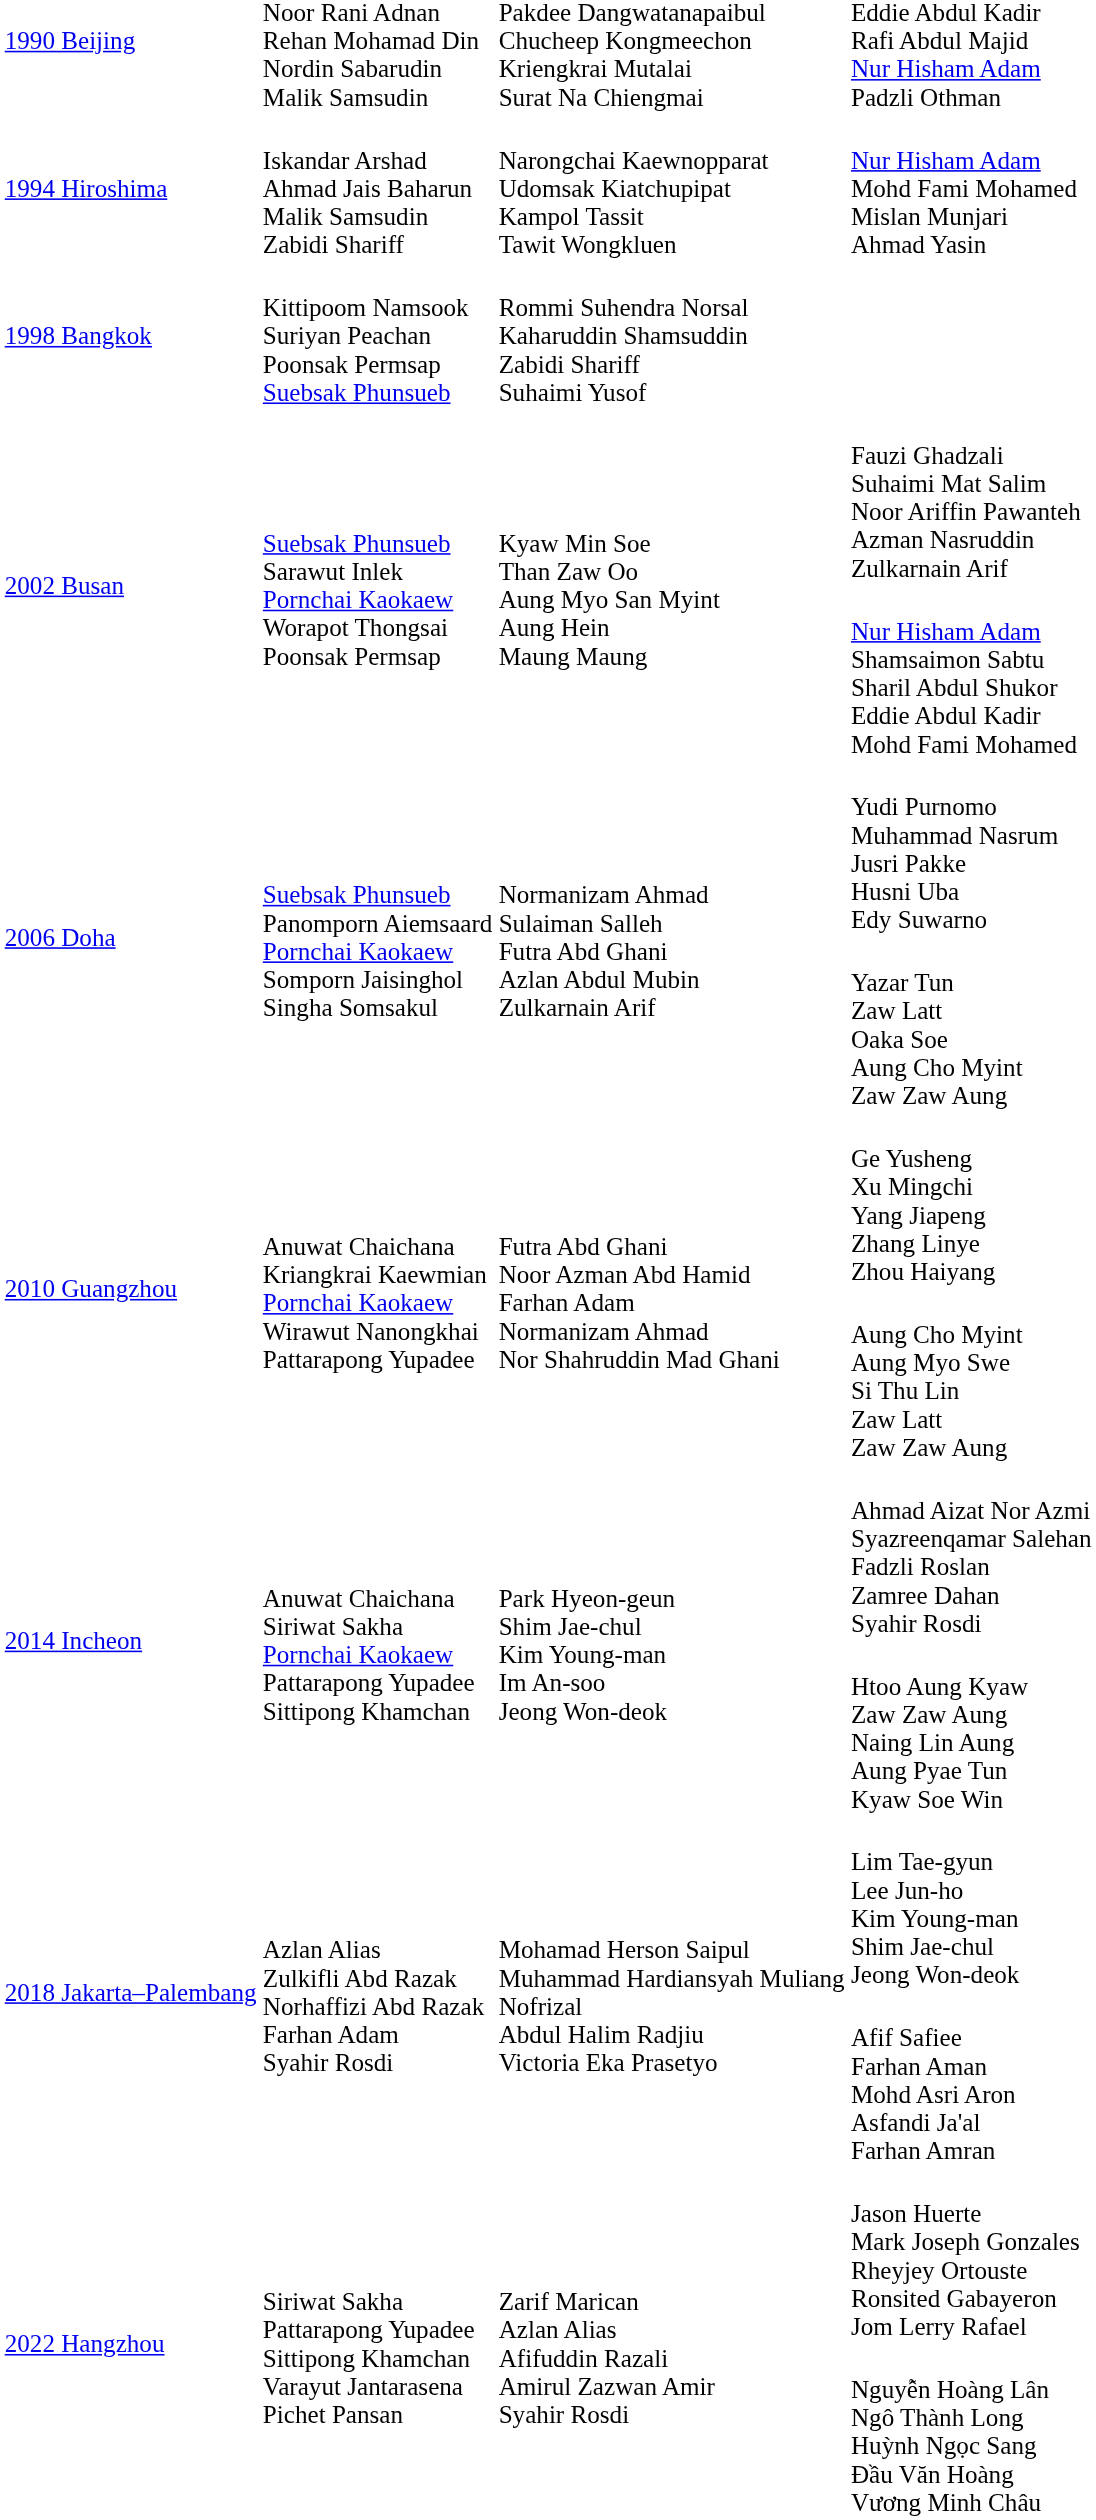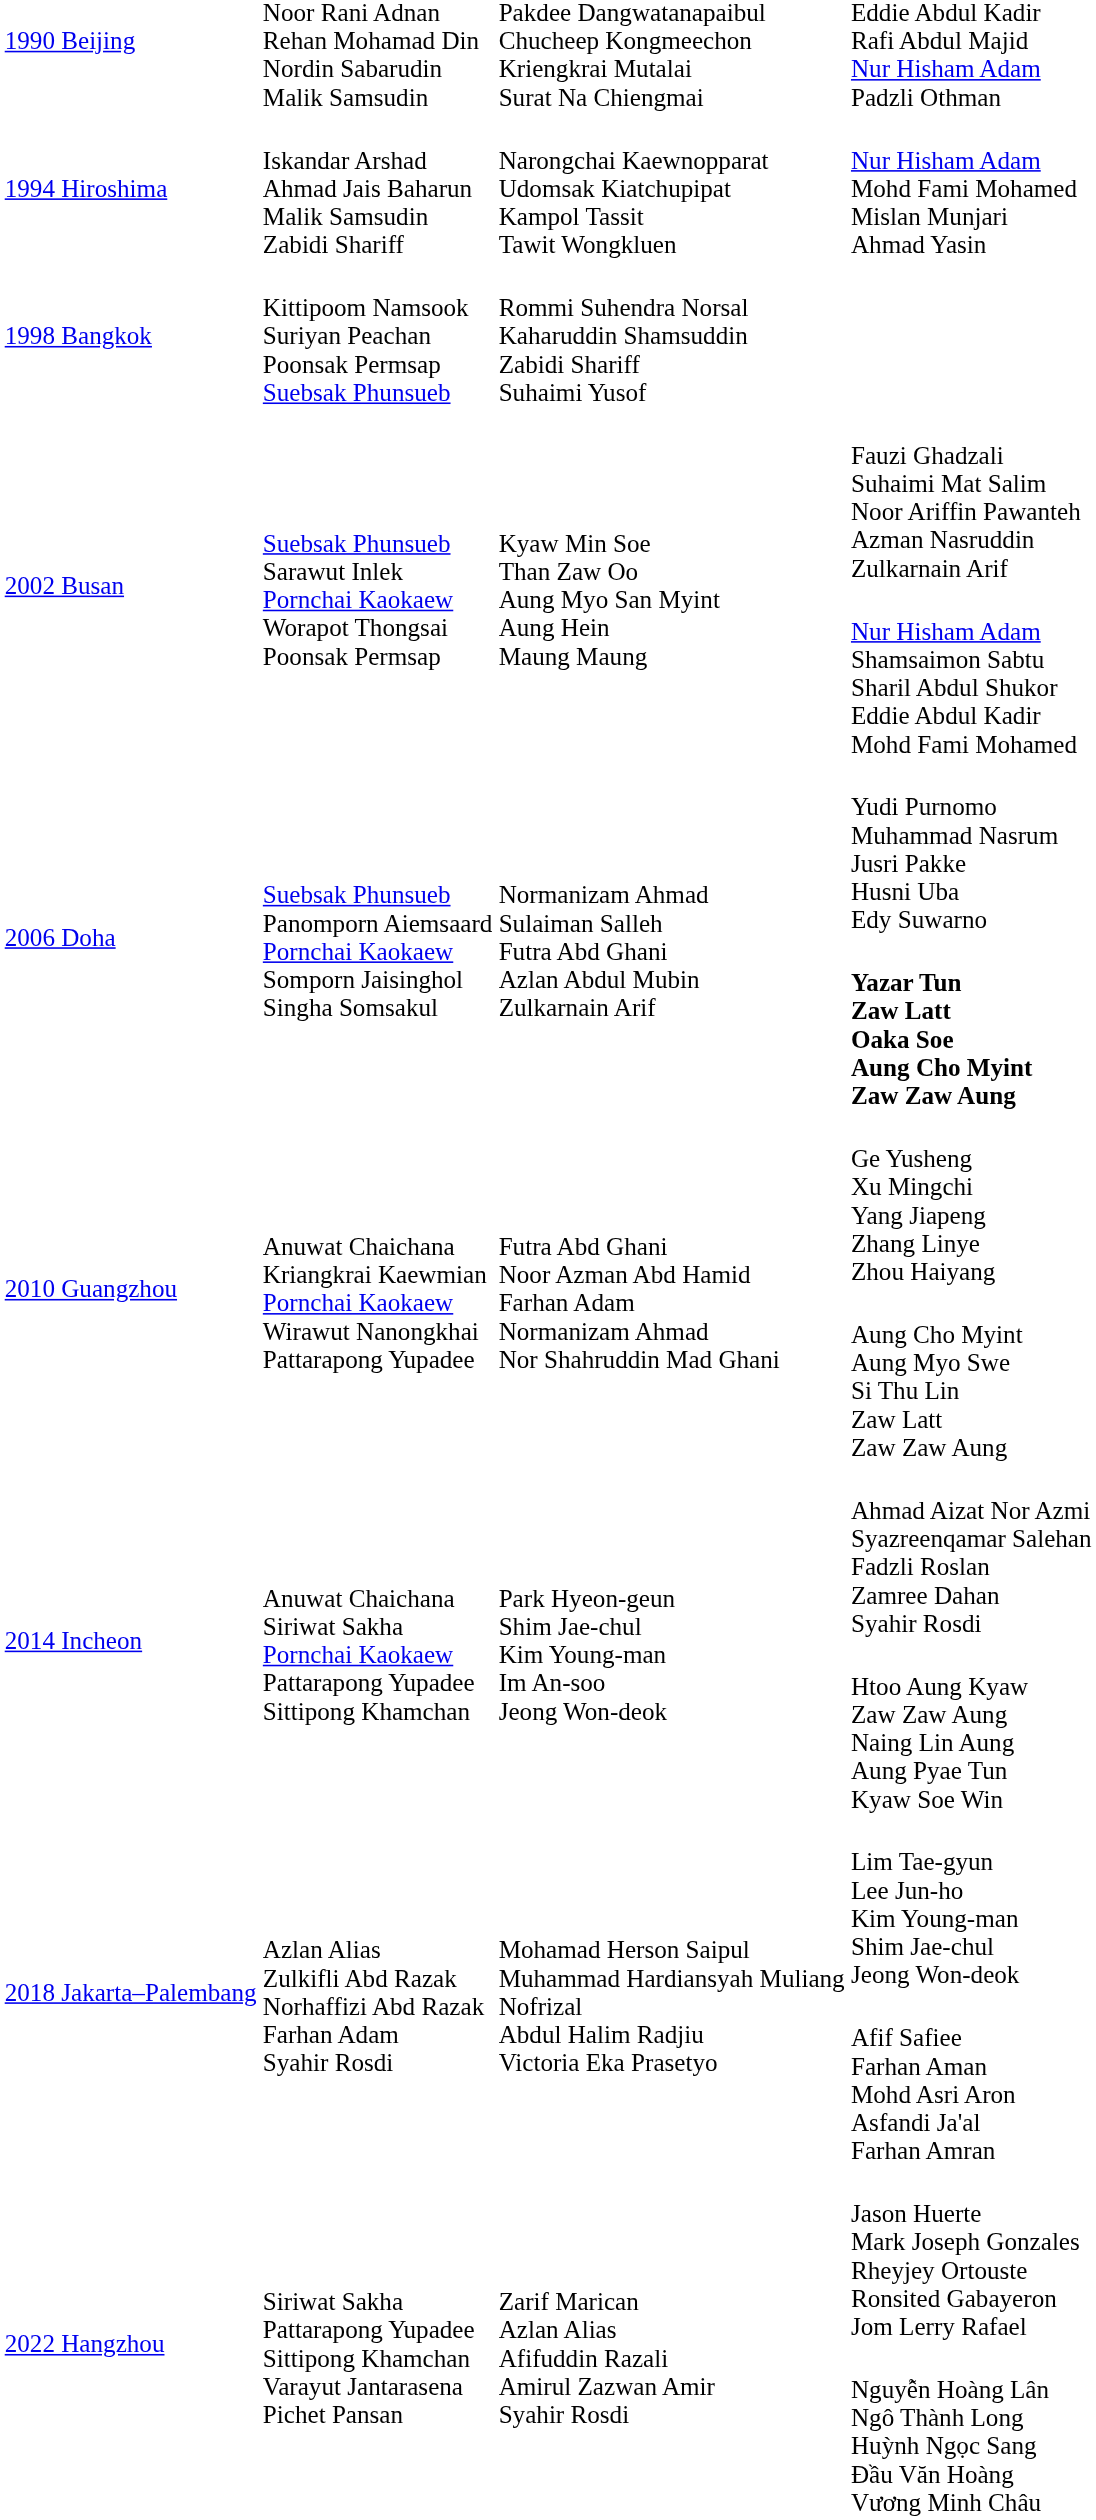(937, 1039) normal -> (942, 1039) bold
